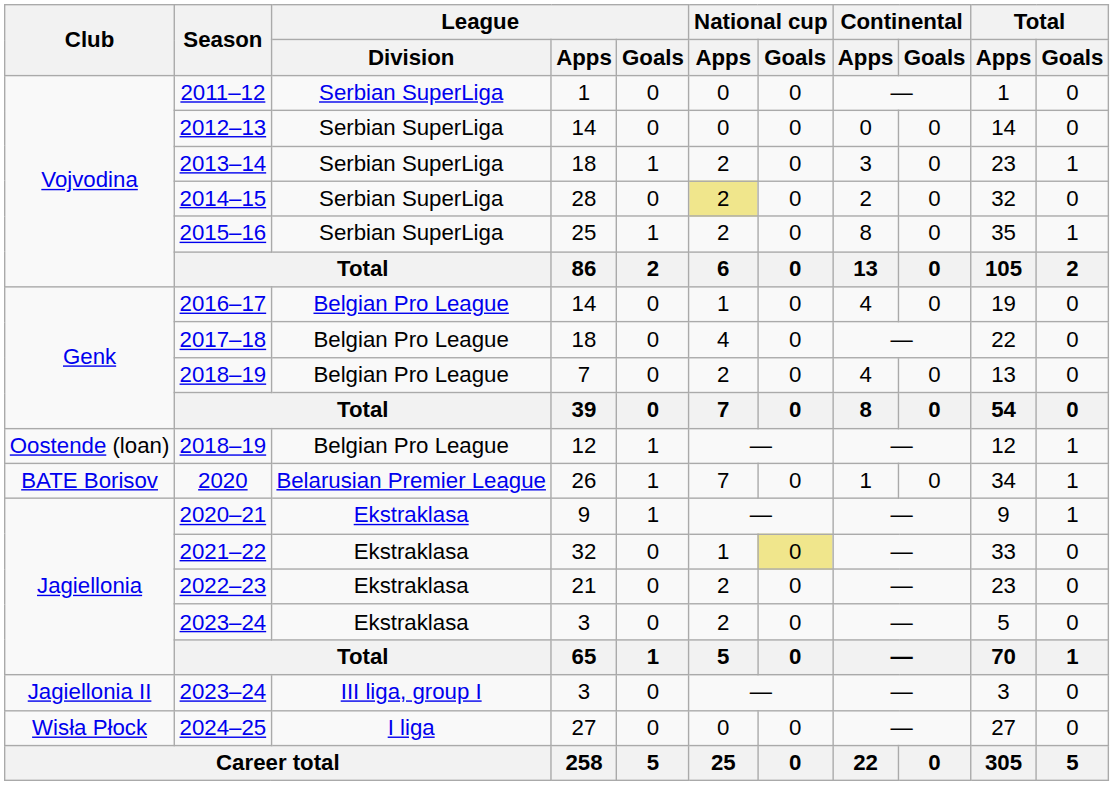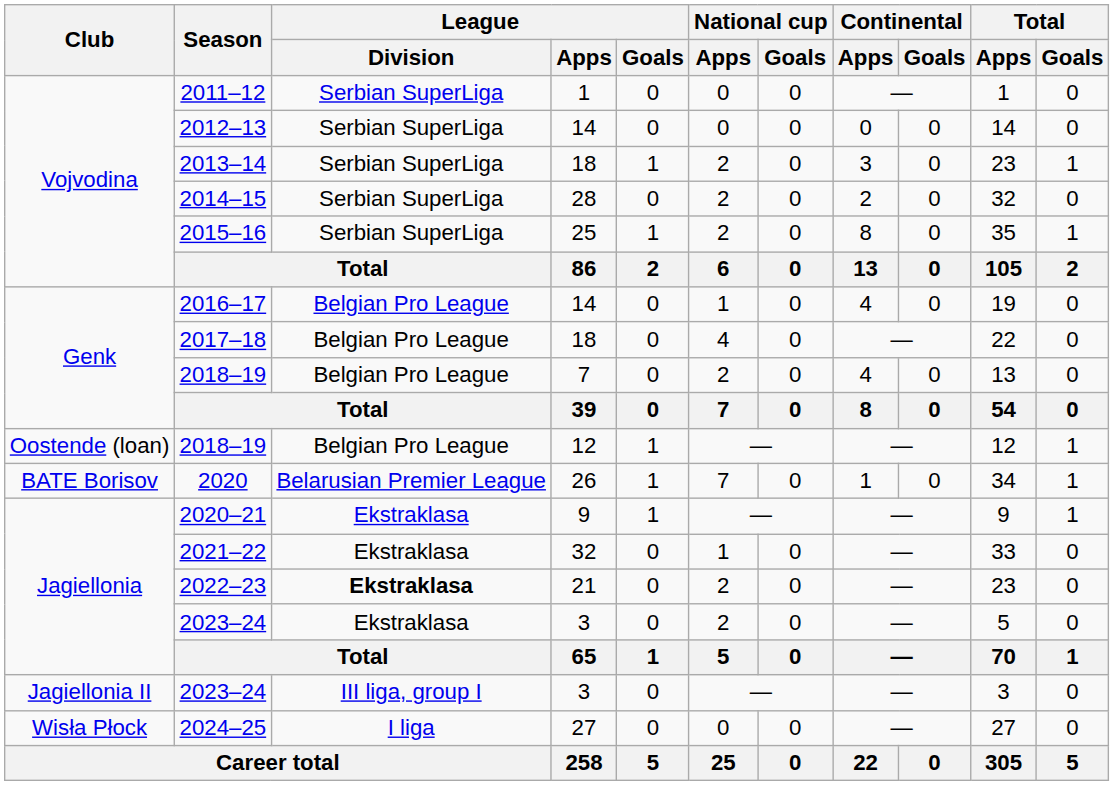(723, 198) khaki background -> (723, 198) no background
(795, 551) khaki background -> (795, 551) no background
(411, 586) normal -> (411, 586) bold
